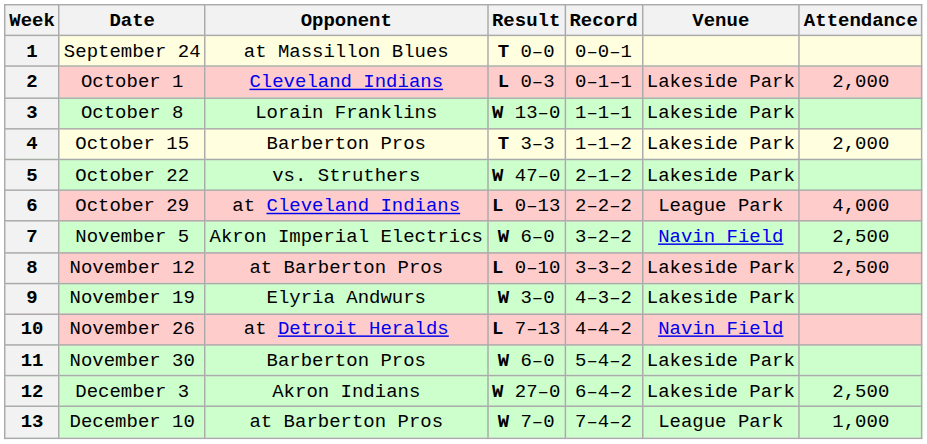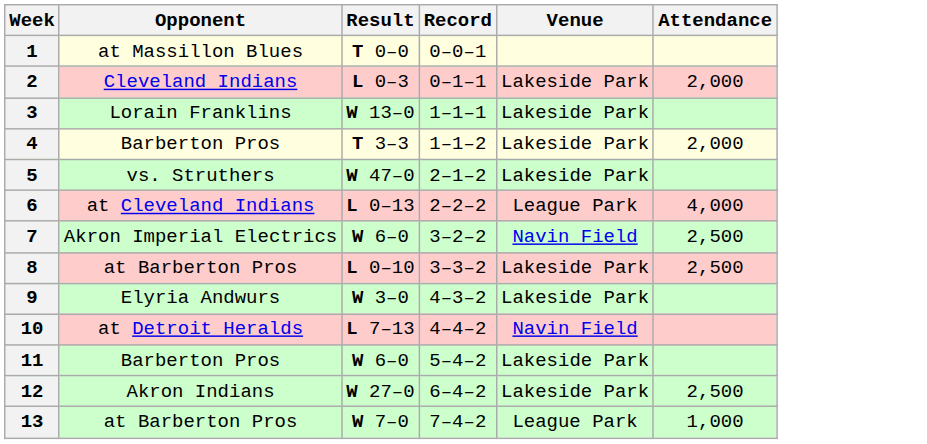- column: (132, 20)
